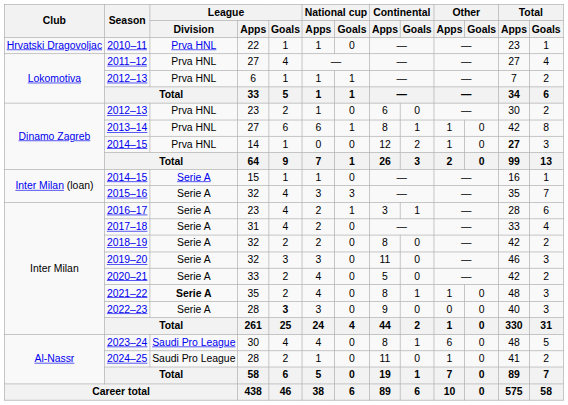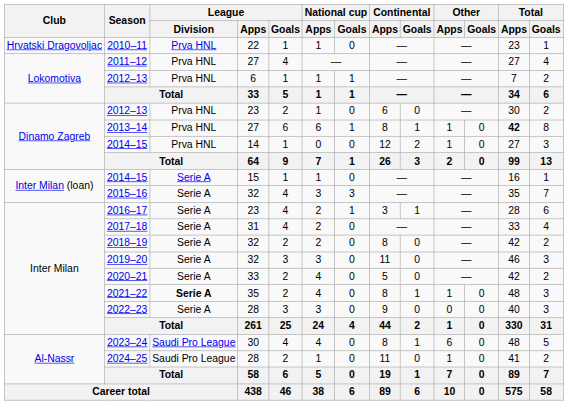(514, 128) normal -> (514, 128) bold
(514, 144) bold -> (514, 144) normal
(285, 309) bold -> (285, 309) normal
